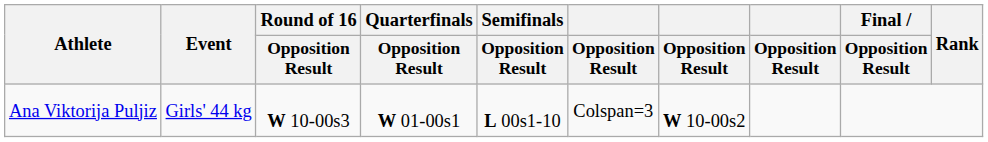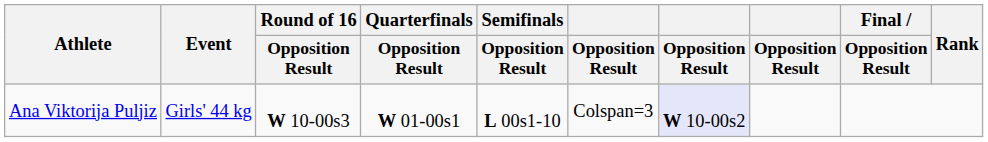(704, 121) no background -> (704, 121) lavender background
